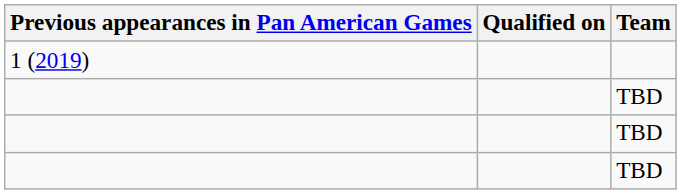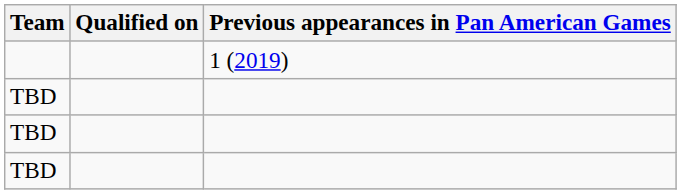columns swapped: (643, 22) <-> (241, 22)
